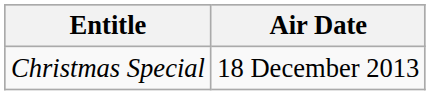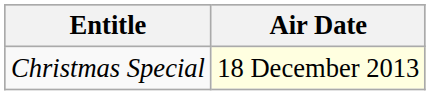(318, 67) no background -> (318, 67) lightyellow background
